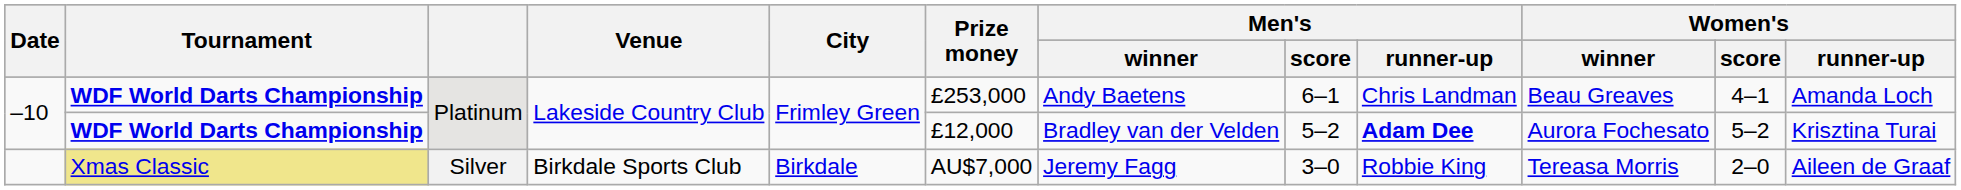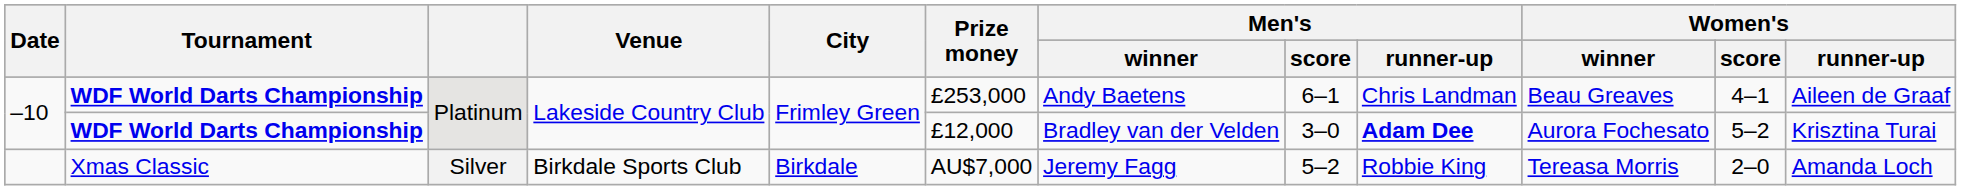(1862, 94) Amanda Loch -> (1871, 94) Aileen de Graaf
(1321, 130) 5–2 -> (1321, 130) 3–0
(140, 167) khaki background -> (140, 167) no background
(1321, 167) 3–0 -> (1321, 167) 5–2
(1871, 167) Aileen de Graaf -> (1862, 167) Amanda Loch
